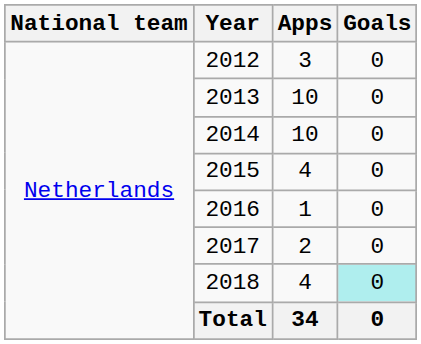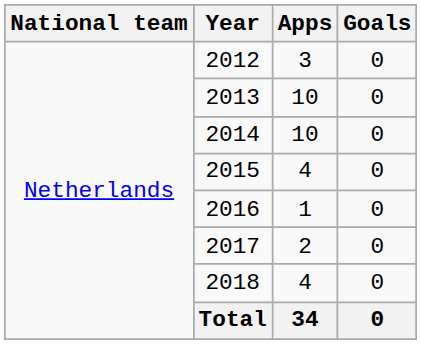(377, 283) paleturquoise background -> (377, 283) no background
